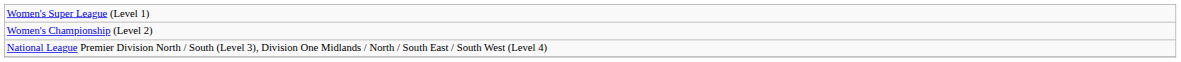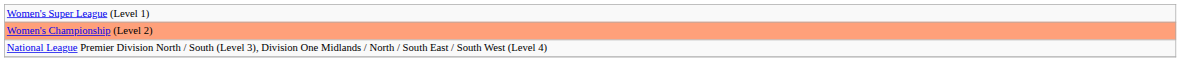(80, 31) no background -> (80, 31) lightsalmon background
